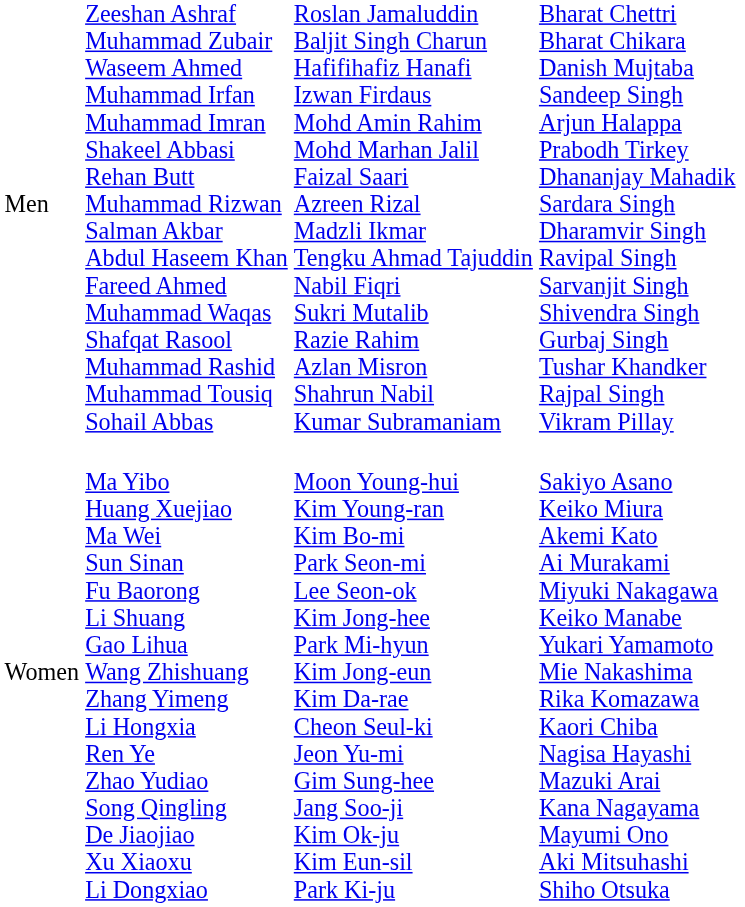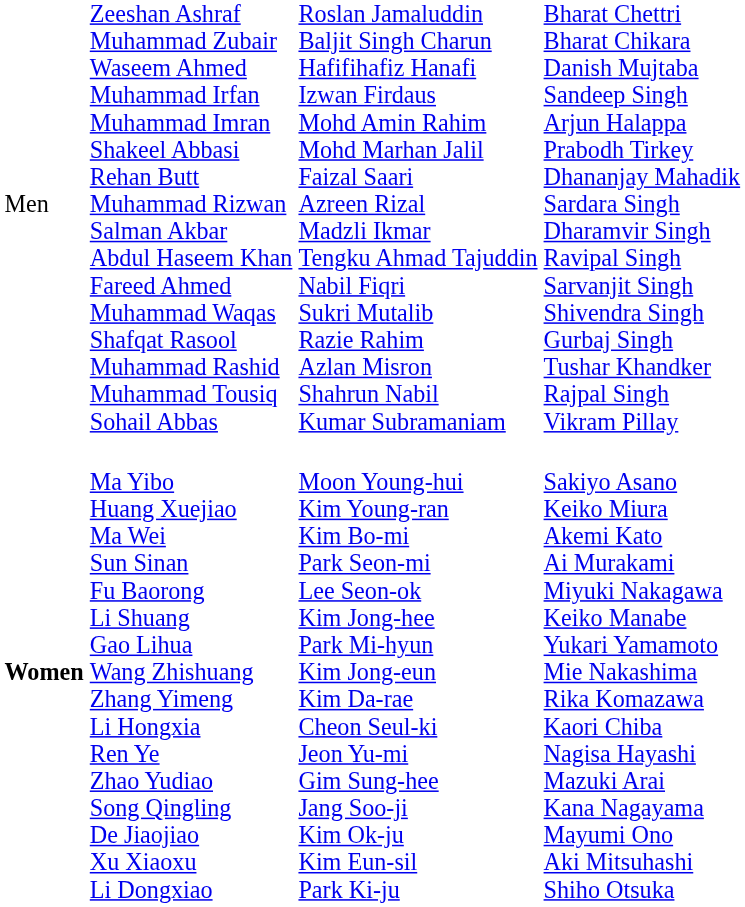(42, 672) normal -> (44, 672) bold
